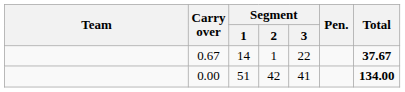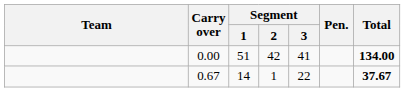rows swapped: (208, 55) <-> (208, 76)
